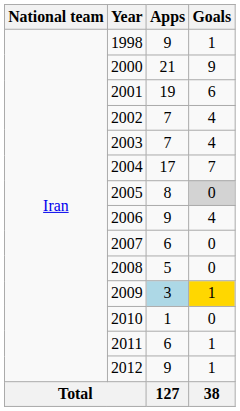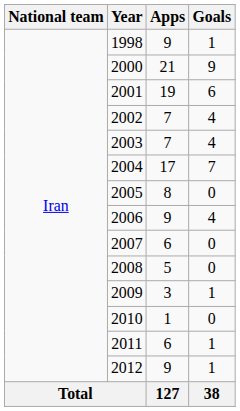(212, 192) lightgrey background -> (212, 192) no background
(168, 293) lightblue background -> (168, 293) no background
(212, 293) gold background -> (212, 293) no background
